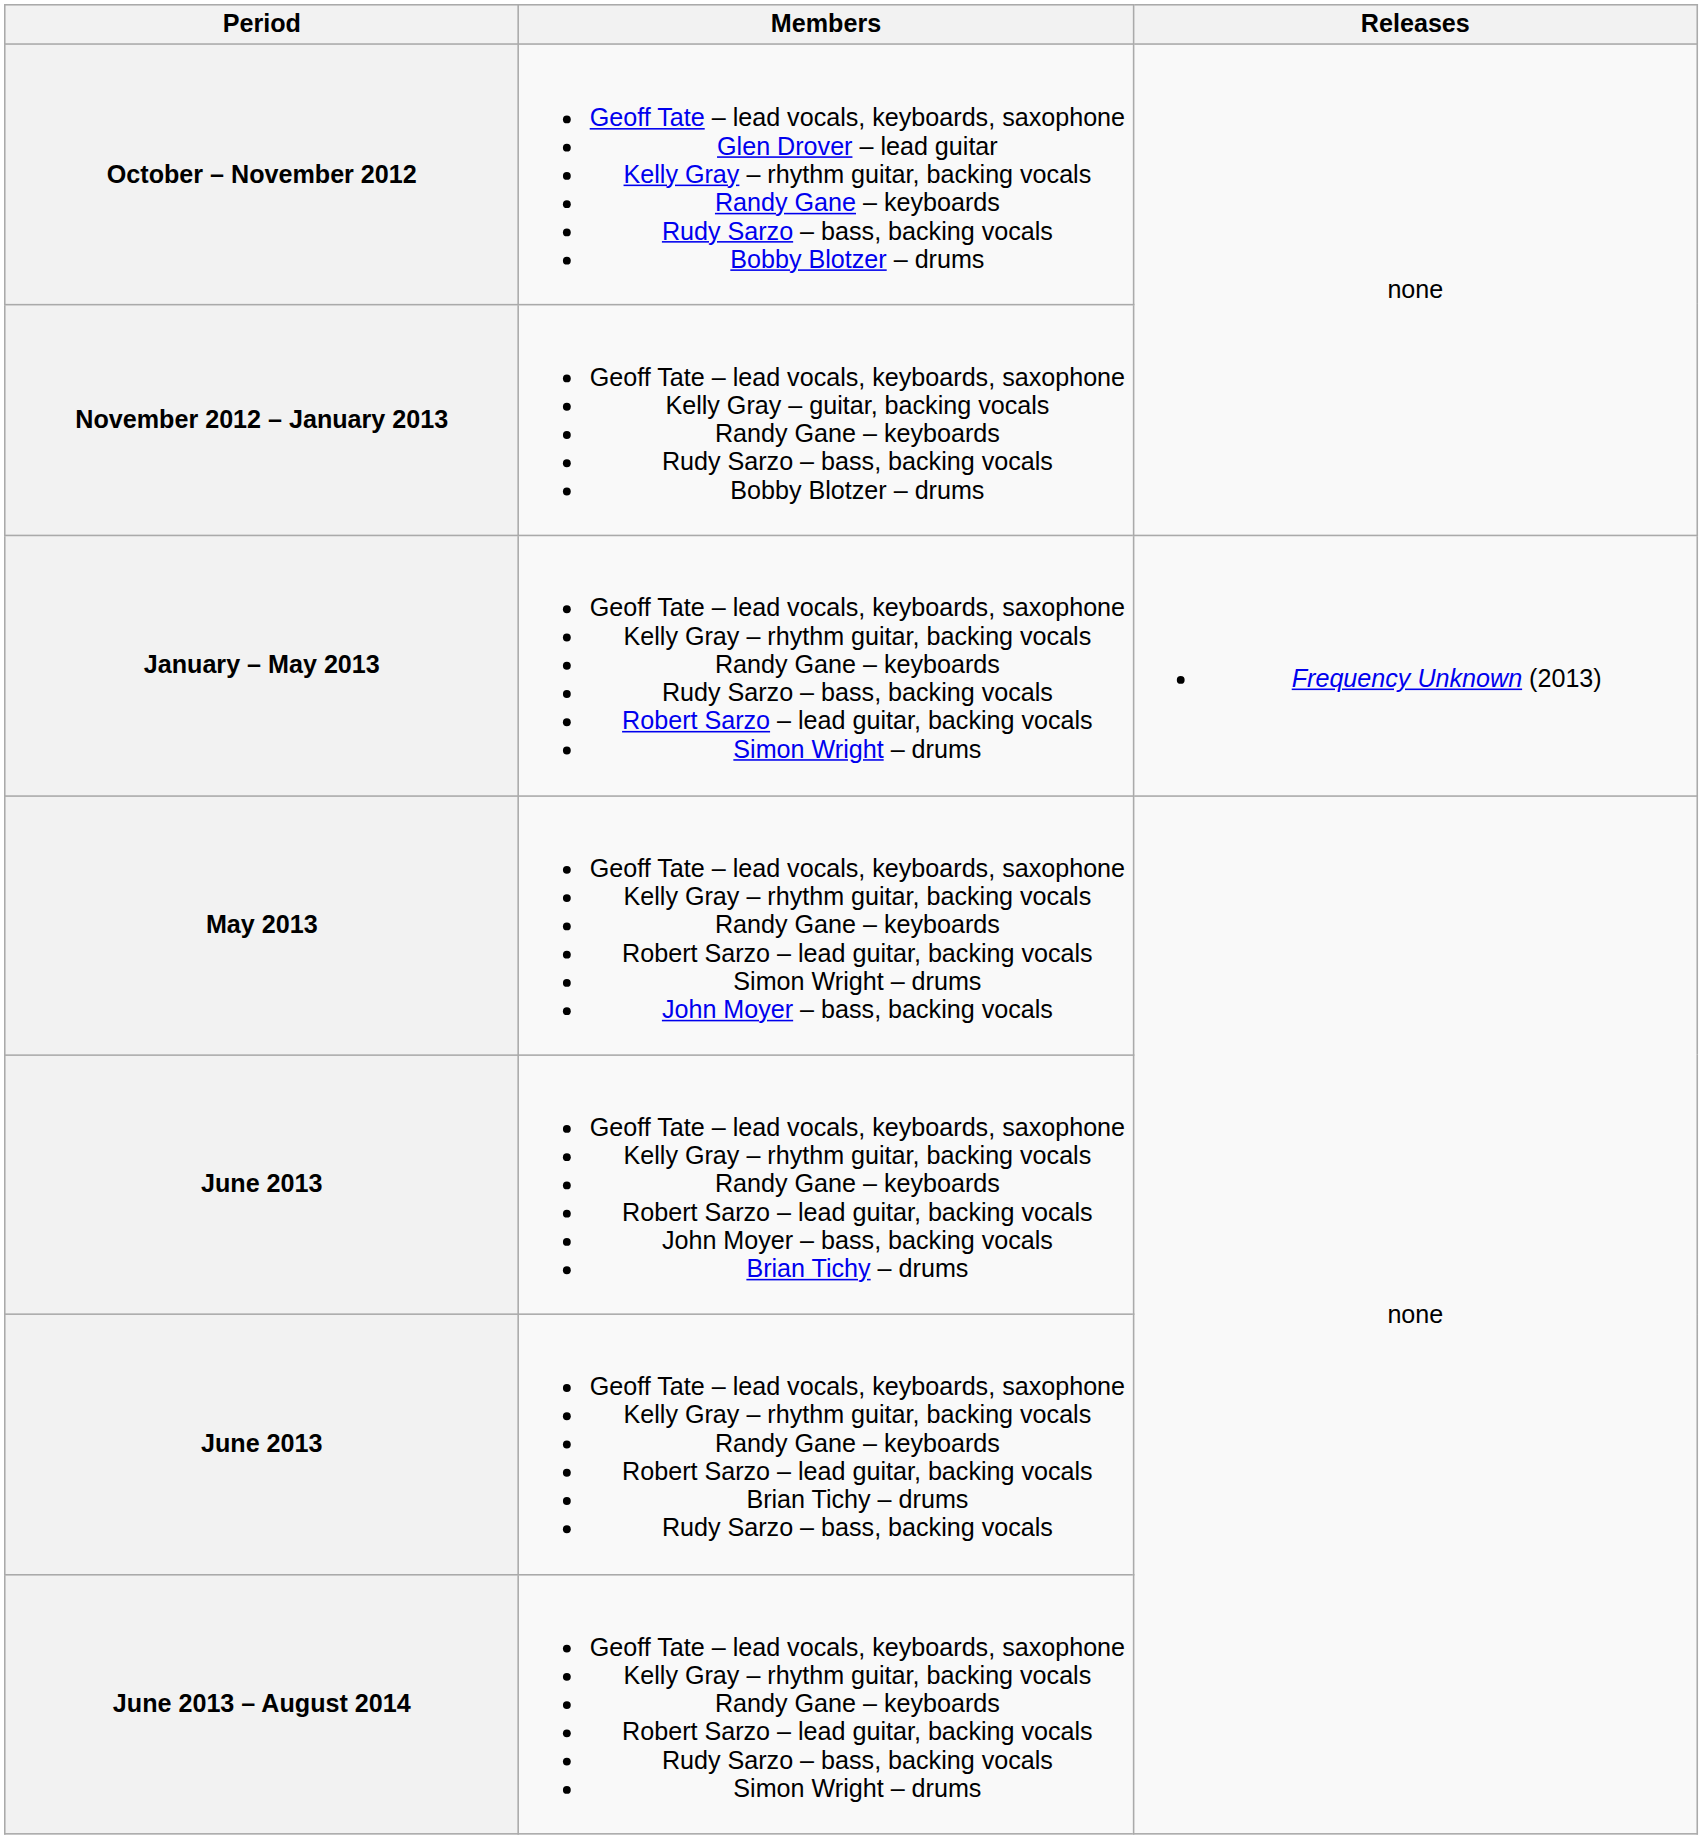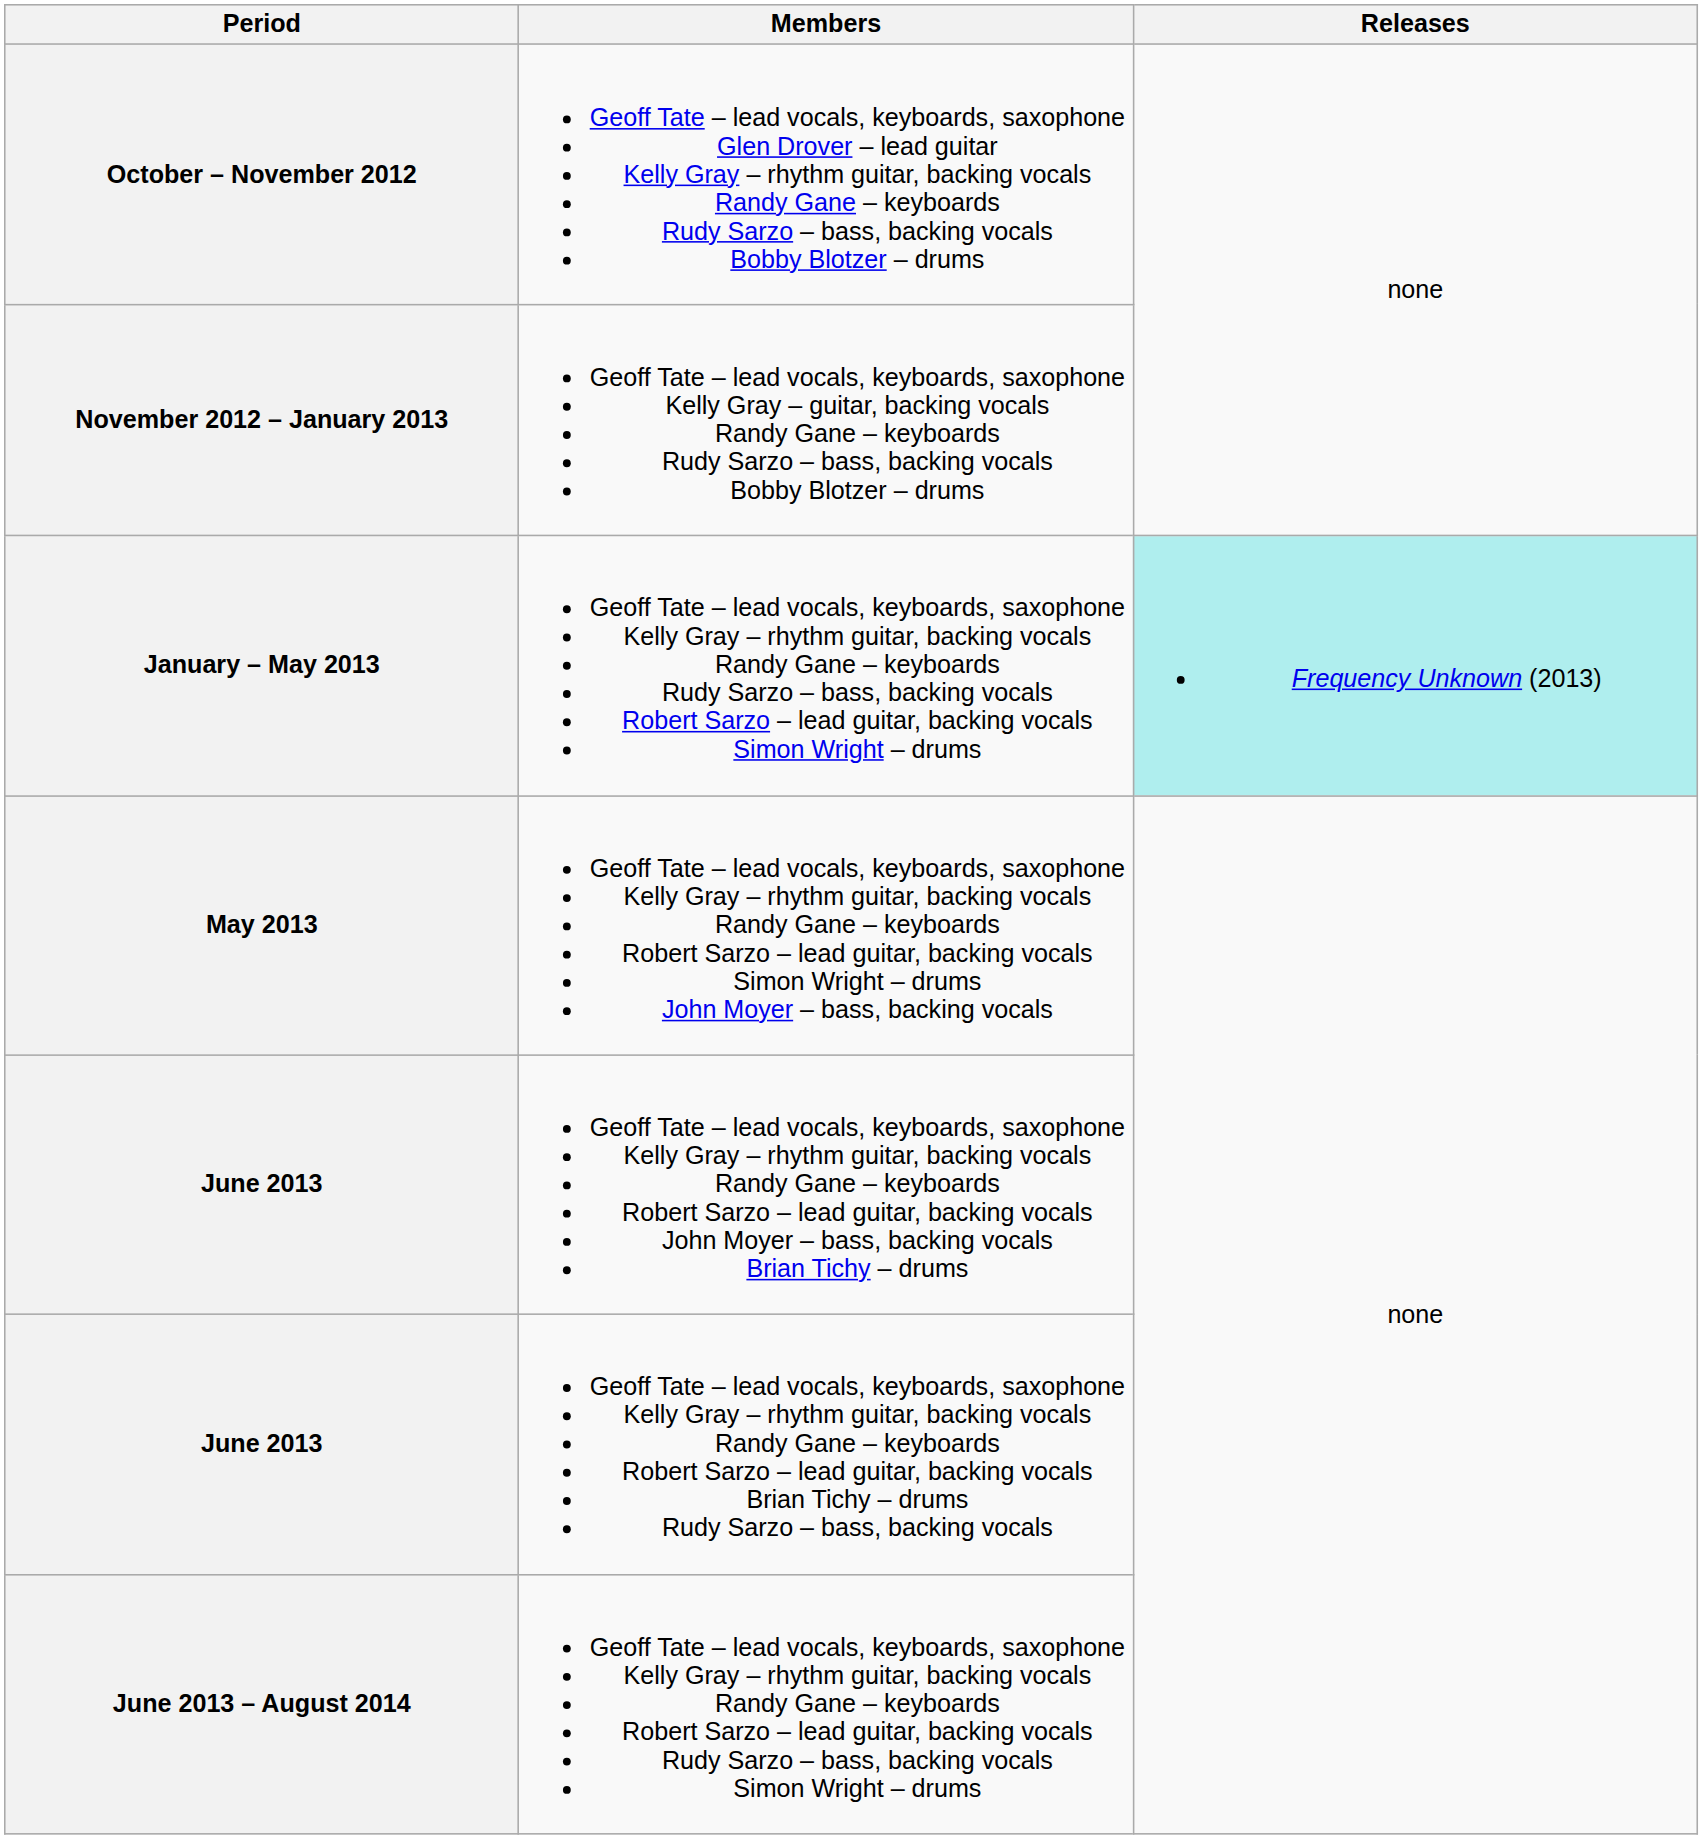(1415, 680) no background -> (1415, 680) paleturquoise background
